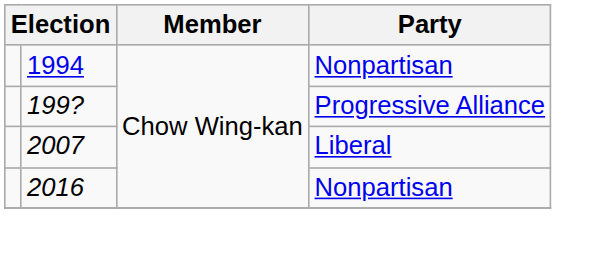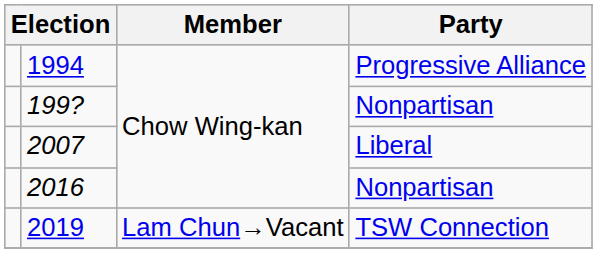(384, 65) Nonpartisan -> (471, 65) Progressive Alliance
(430, 106) Progressive Alliance -> (424, 106) Nonpartisan
+ row: (55, 227)
